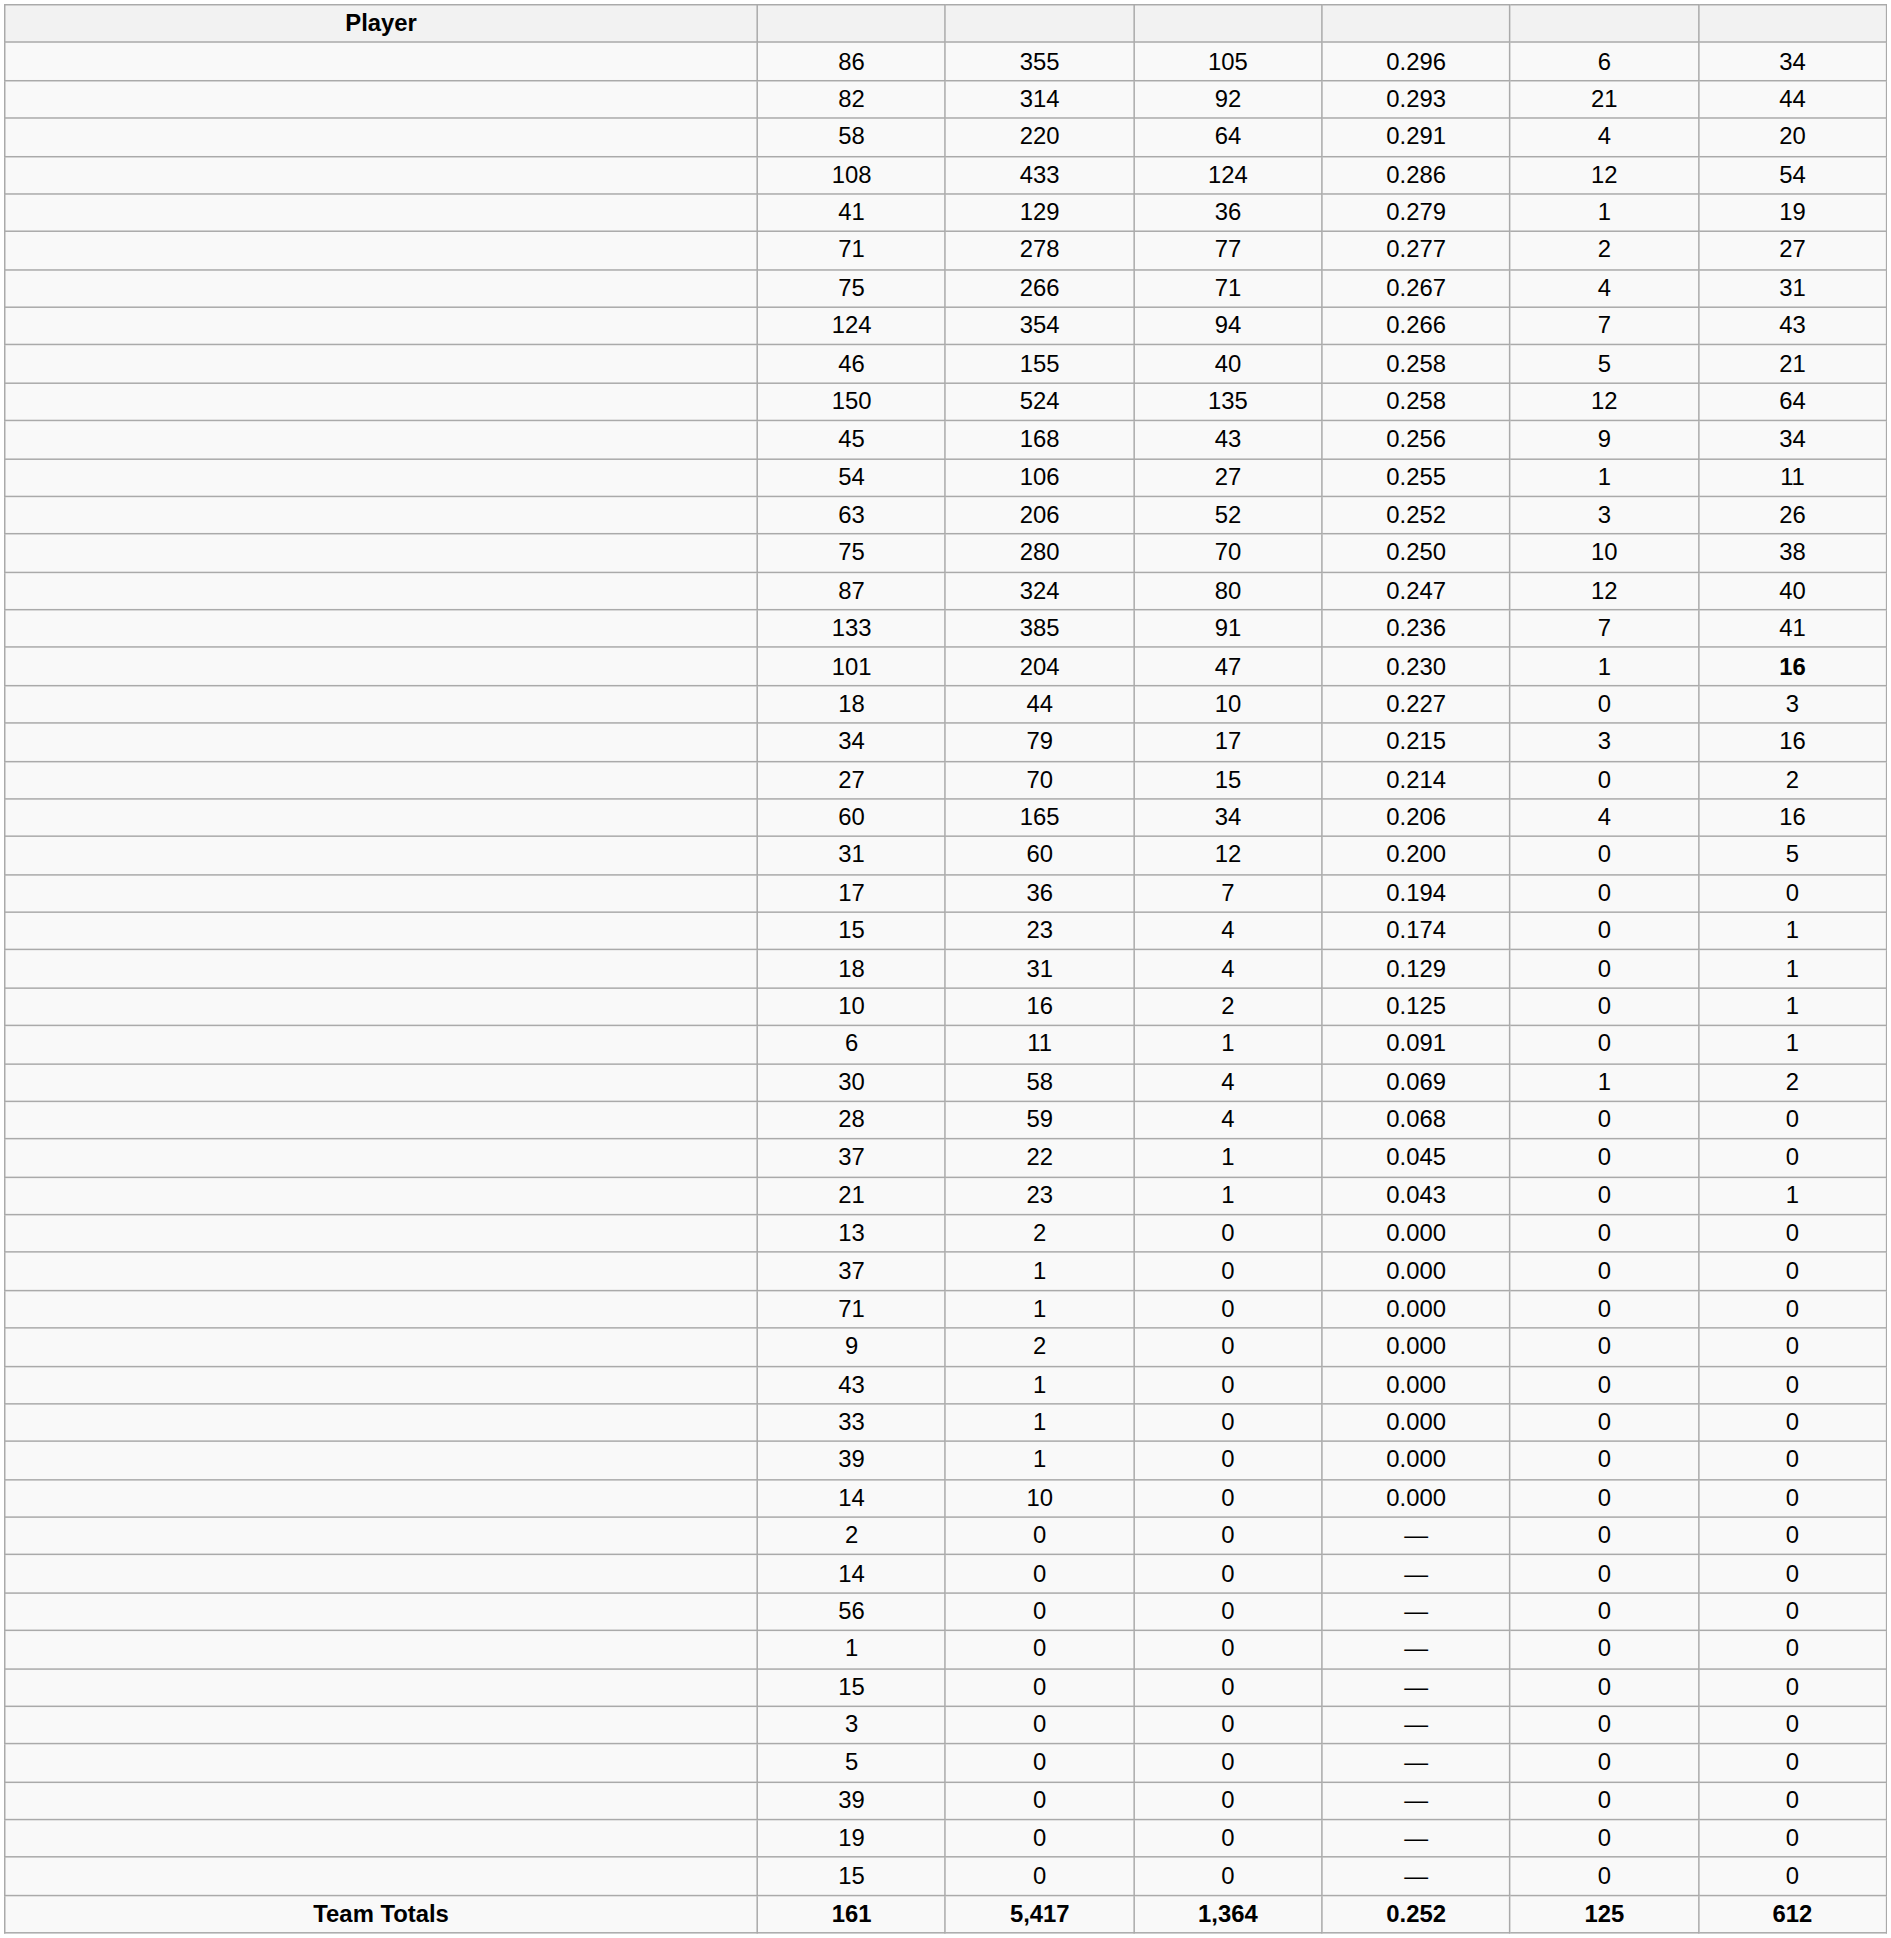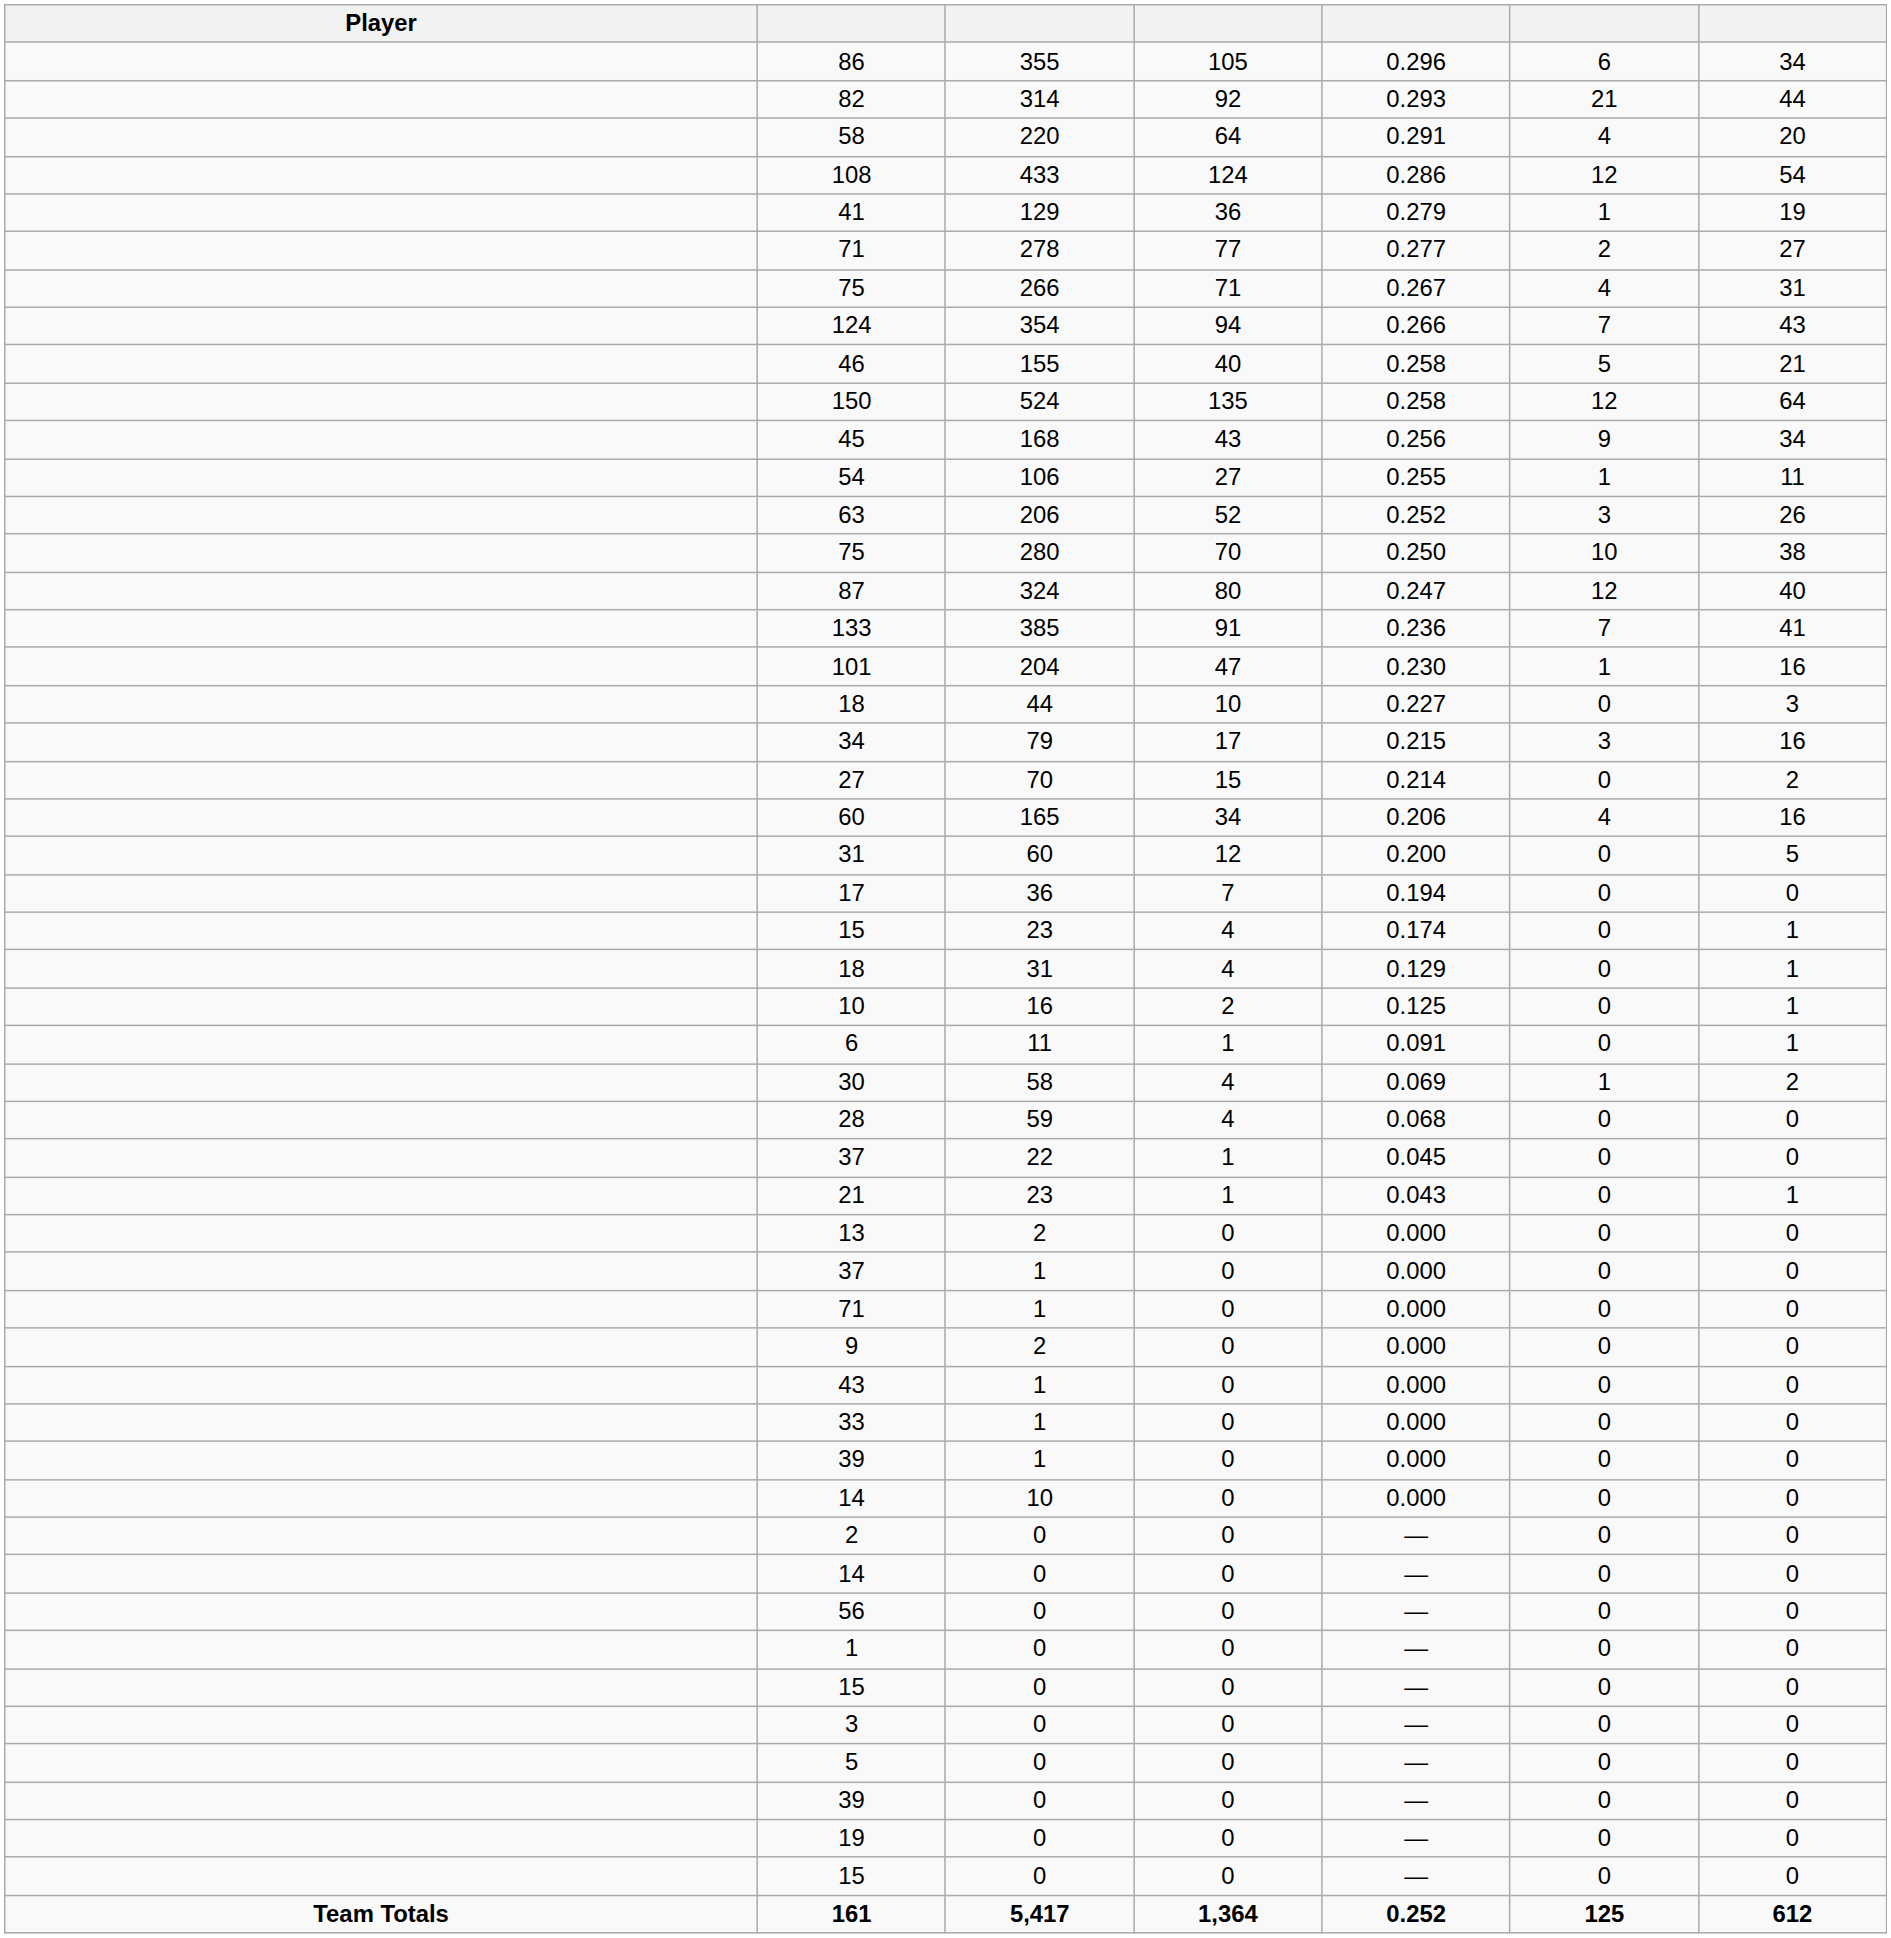(1793, 666) bold -> (1793, 666) normal
